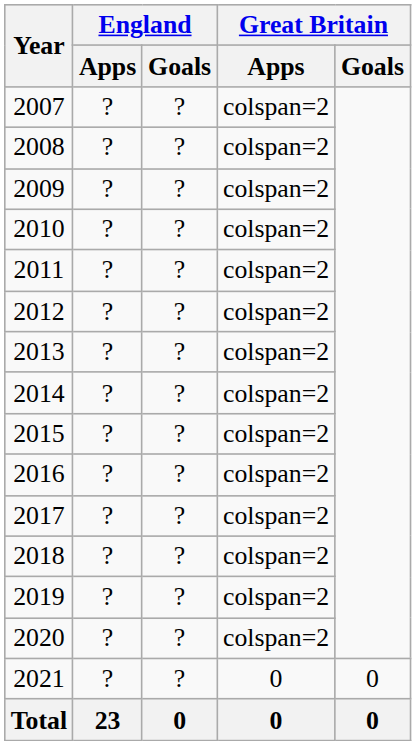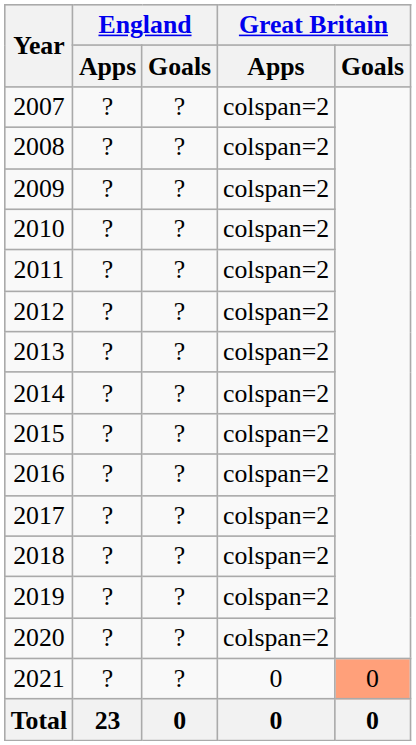(372, 678) no background -> (372, 678) lightsalmon background
